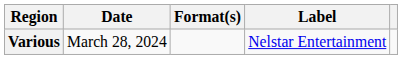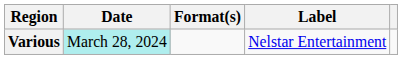(117, 41) no background -> (117, 41) paleturquoise background
